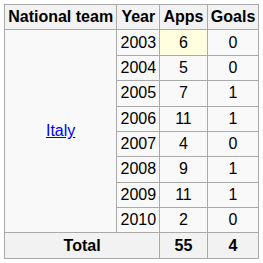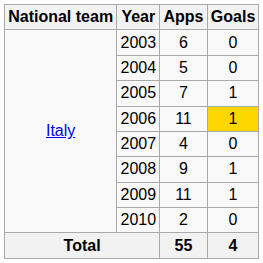(183, 42) lightyellow background -> (183, 42) no background
(233, 118) no background -> (233, 118) gold background
